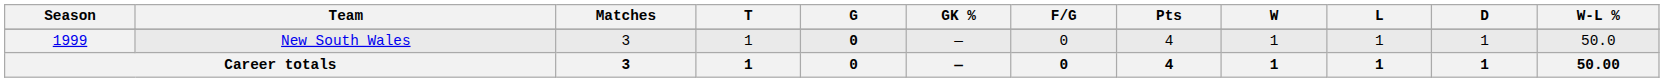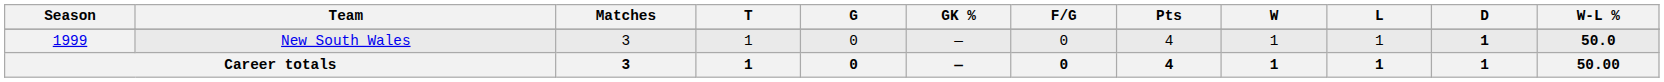(853, 41) bold -> (853, 41) normal
(1485, 41) normal -> (1485, 41) bold
(1598, 41) normal -> (1598, 41) bold
